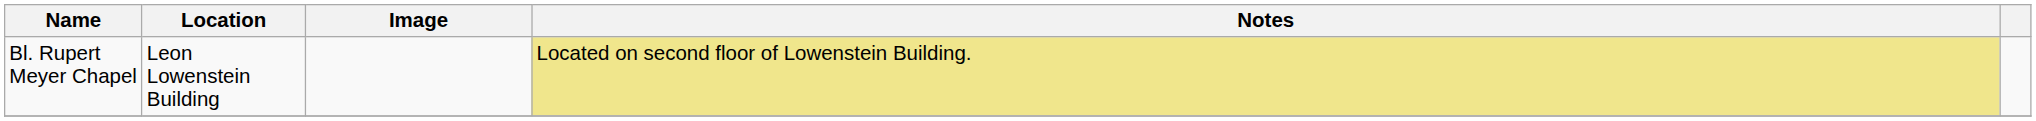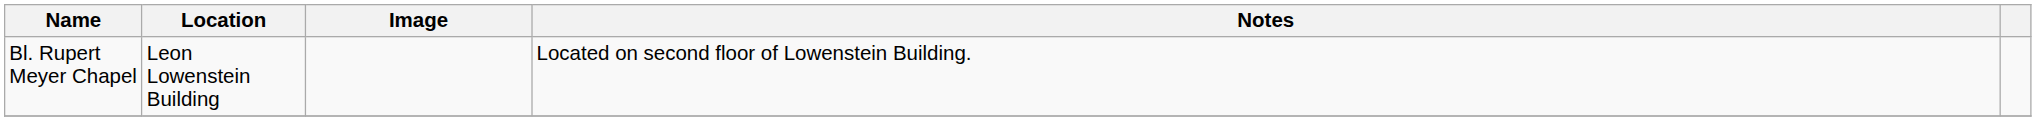(754, 53) khaki background -> (754, 53) no background
